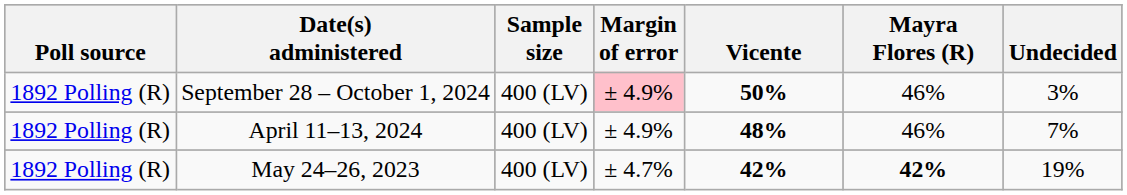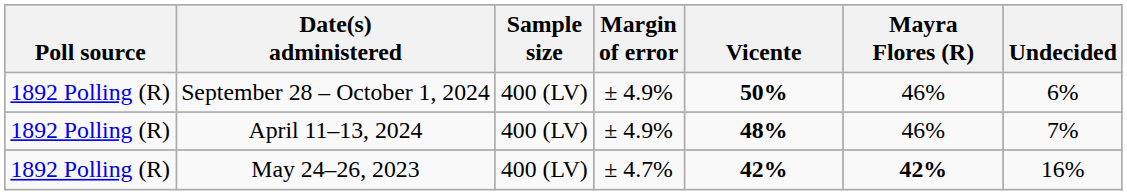(639, 91) pink background -> (639, 91) no background
(1063, 91) 3% -> (1063, 91) 6%
(1063, 170) 19% -> (1063, 170) 16%
